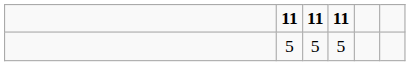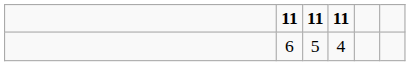(290, 46) 5 -> (290, 46) 6
(341, 46) 5 -> (341, 46) 4
